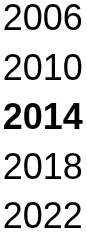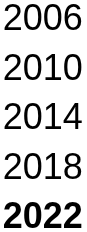(43, 117) bold -> (43, 117) normal
(43, 216) normal -> (43, 216) bold
